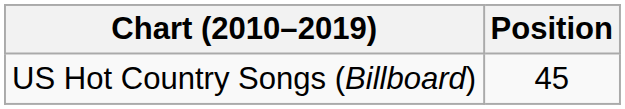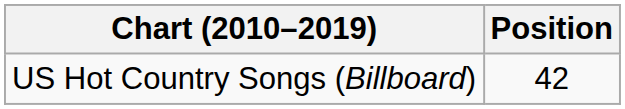(552, 78) 45 -> (552, 78) 42
